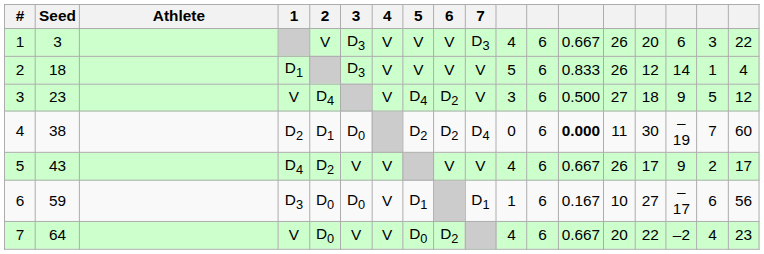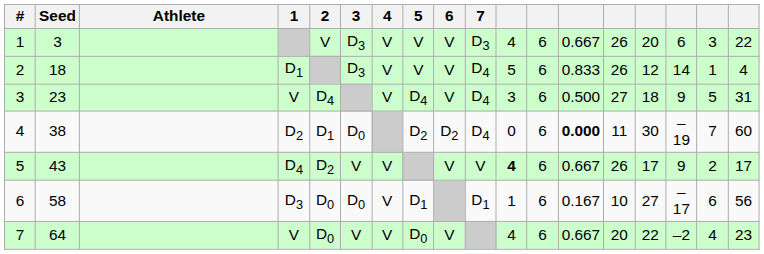(480, 69) V -> (480, 70) D4
(449, 97) D2 -> (449, 97) V
(480, 97) V -> (480, 97) D4
(744, 97) 12 -> (744, 97) 31
(512, 166) normal -> (512, 166) bold
(57, 200) 59 -> (57, 200) 58
(449, 236) D2 -> (449, 235) V
